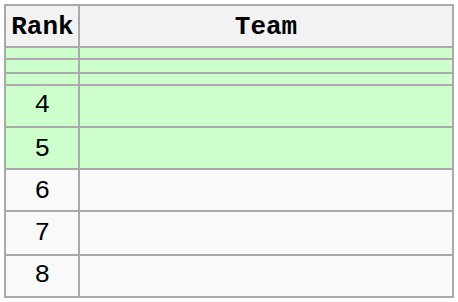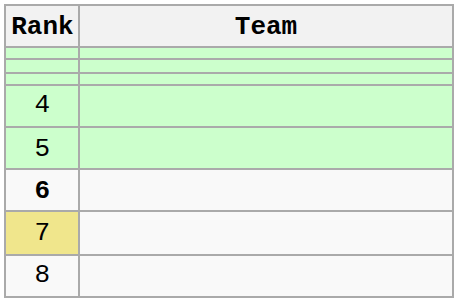(42, 190) normal -> (42, 190) bold
(42, 233) no background -> (42, 233) khaki background
